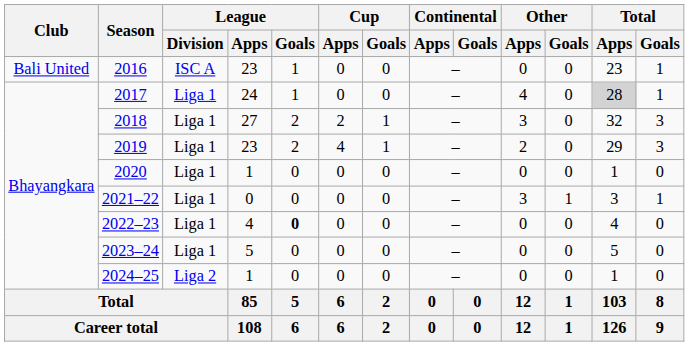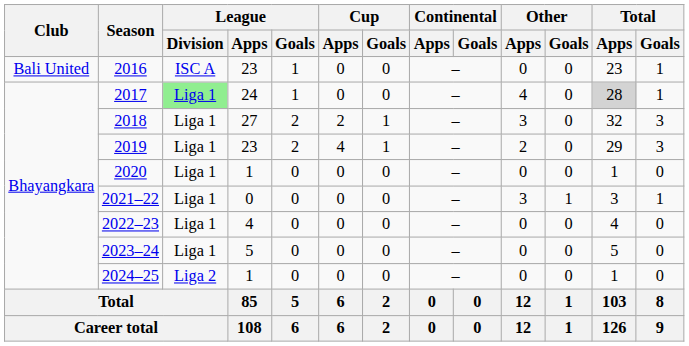(195, 95) no background -> (195, 95) lightgreen background
(295, 224) bold -> (295, 224) normal
